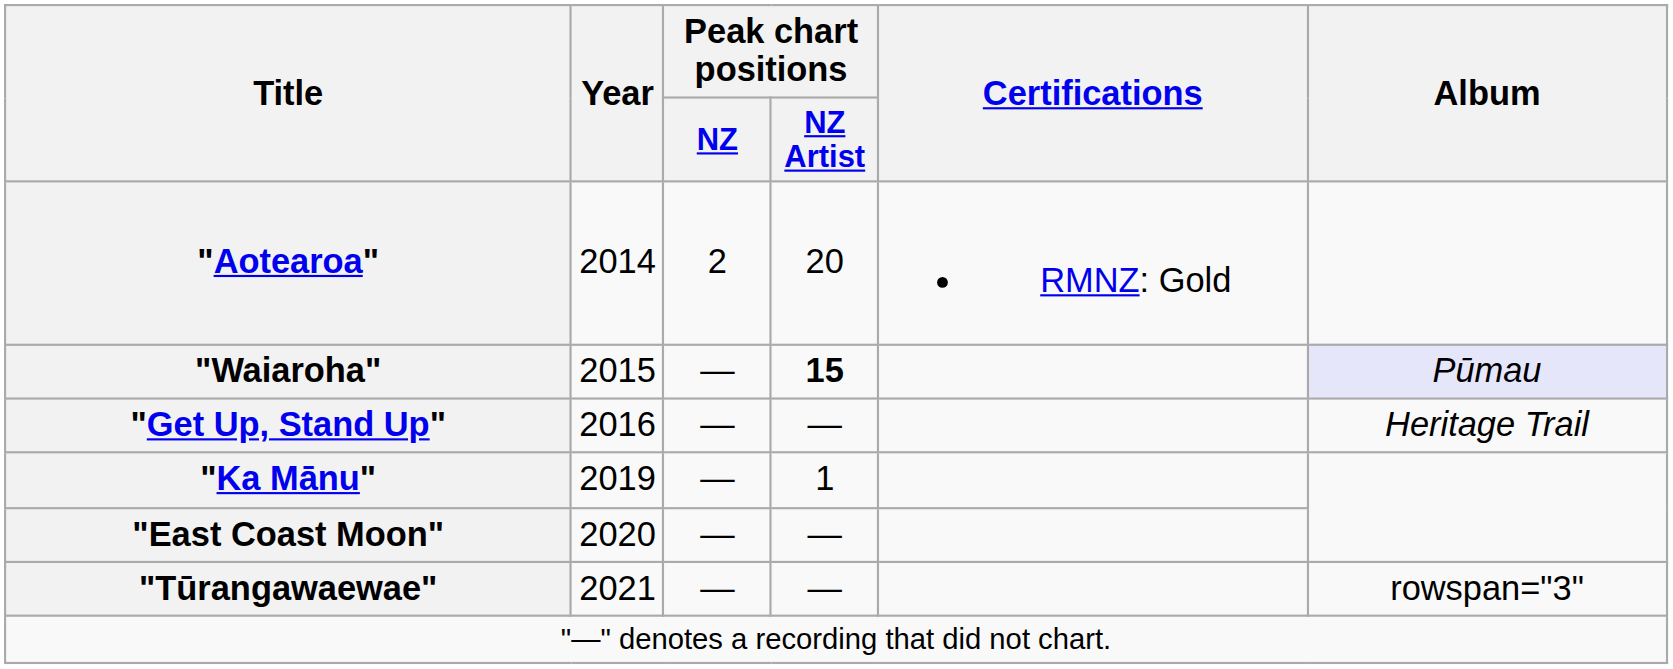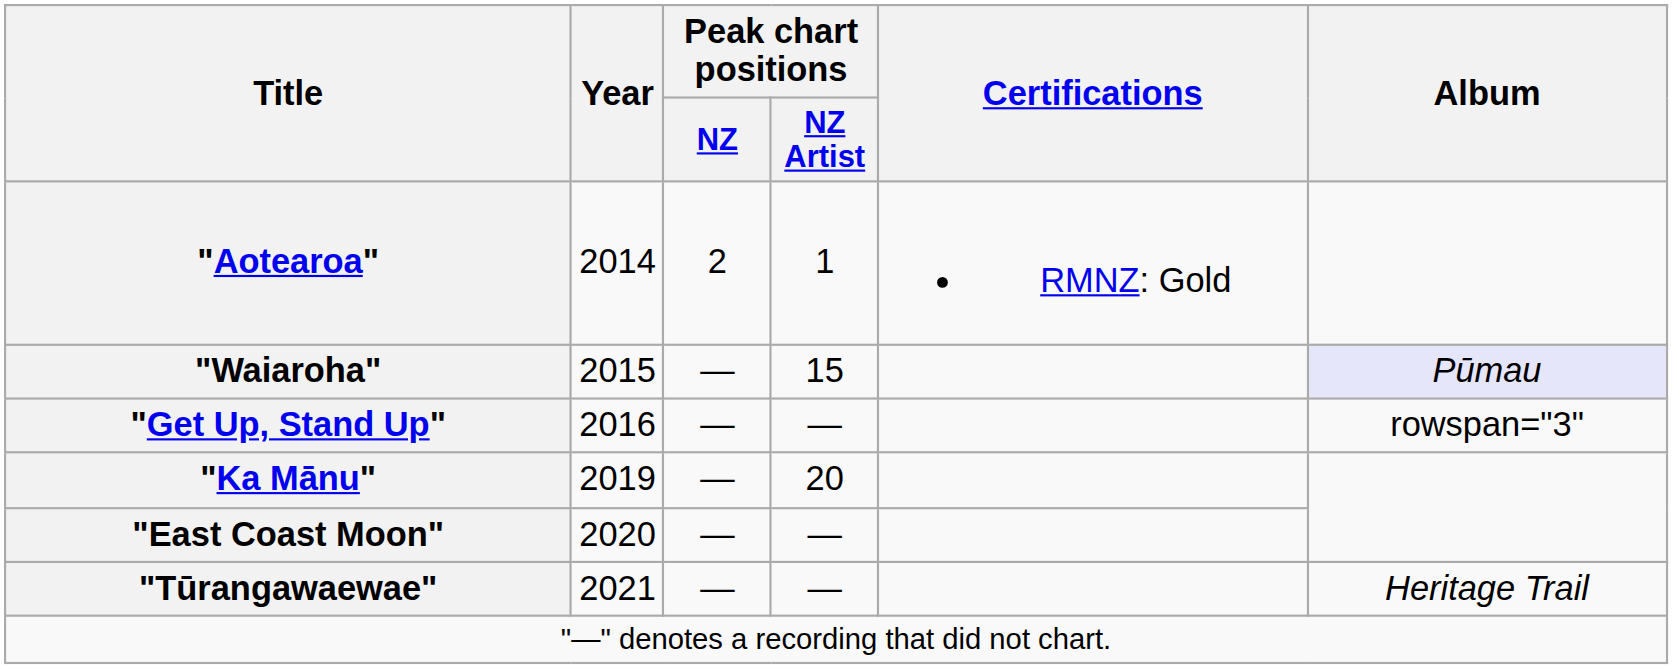(825, 262) 20 -> (825, 262) 1
(825, 370) bold -> (825, 370) normal
(1487, 424) Heritage Trail -> (1487, 424) rowspan="3"
(825, 479) 1 -> (825, 479) 20
(1487, 588) rowspan="3" -> (1487, 588) Heritage Trail
